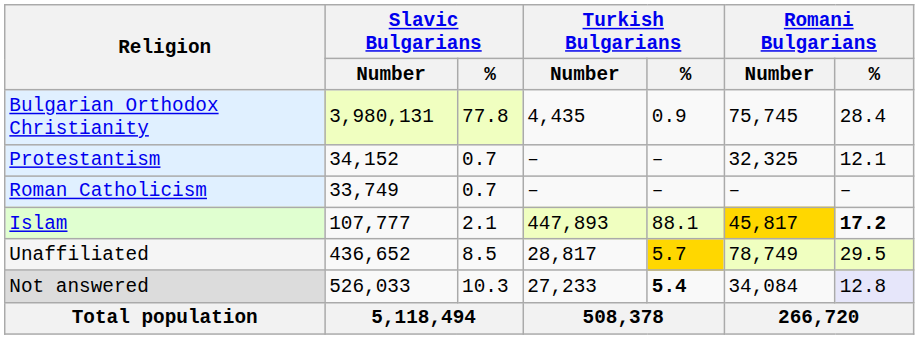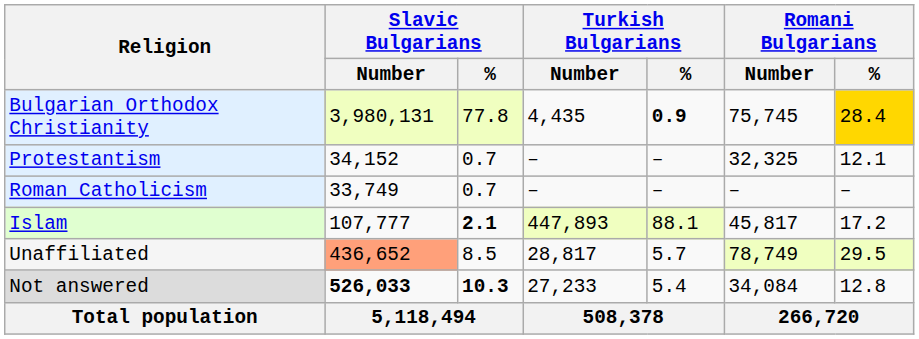(669, 117) normal -> (669, 117) bold
(863, 117) no background -> (863, 117) gold background
(480, 223) normal -> (480, 223) bold
(763, 223) gold background -> (763, 223) no background
(863, 223) bold -> (863, 223) normal
(370, 255) no background -> (370, 255) lightsalmon background
(669, 255) gold background -> (669, 255) no background
(370, 286) normal -> (370, 286) bold
(485, 286) normal -> (485, 286) bold
(669, 286) bold -> (669, 286) normal
(863, 286) lavender background -> (863, 286) no background
